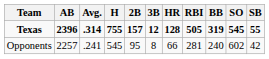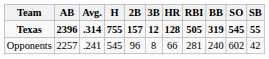(135, 45) 95 -> (135, 45) 96
